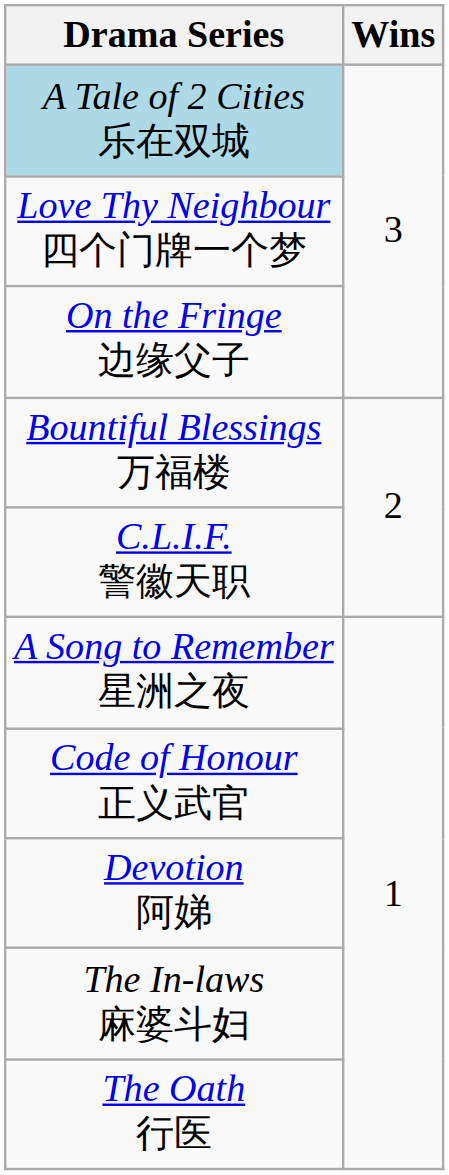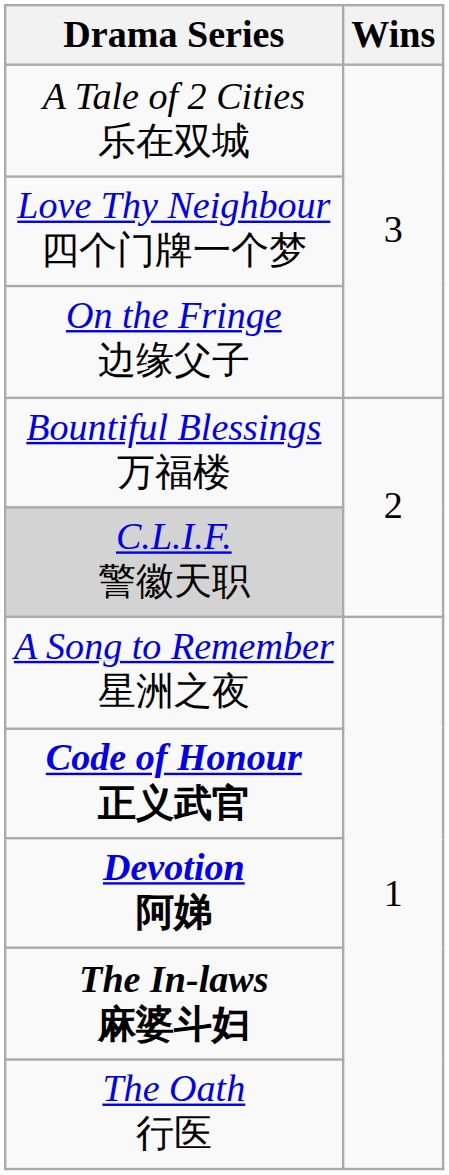(174, 117) lightblue background -> (174, 117) no background
(174, 559) no background -> (174, 559) lightgrey background
(174, 779) normal -> (174, 779) bold
(174, 890) normal -> (174, 890) bold
(174, 1000) normal -> (174, 1000) bold
